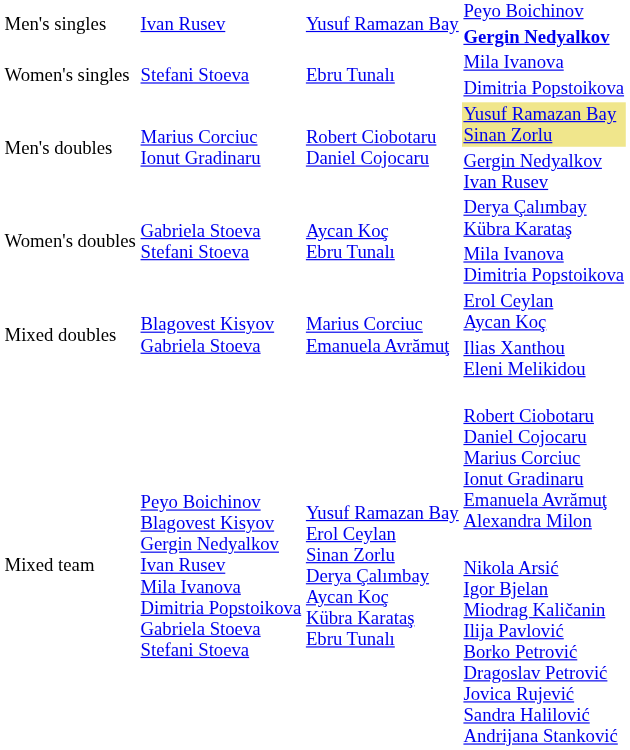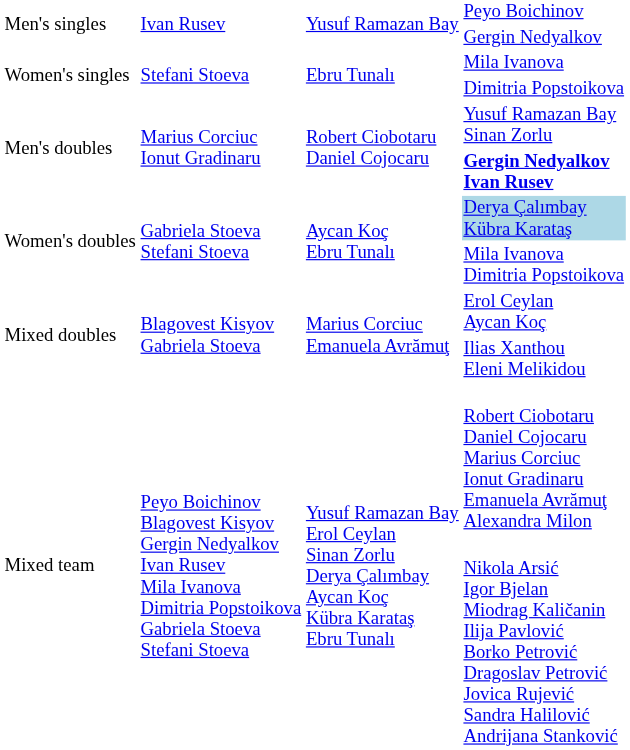(536, 36) bold -> (533, 36) normal
(540, 124) khaki background -> (540, 124) no background
(533, 171) normal -> (536, 171) bold
(525, 218) no background -> (525, 218) lightblue background
